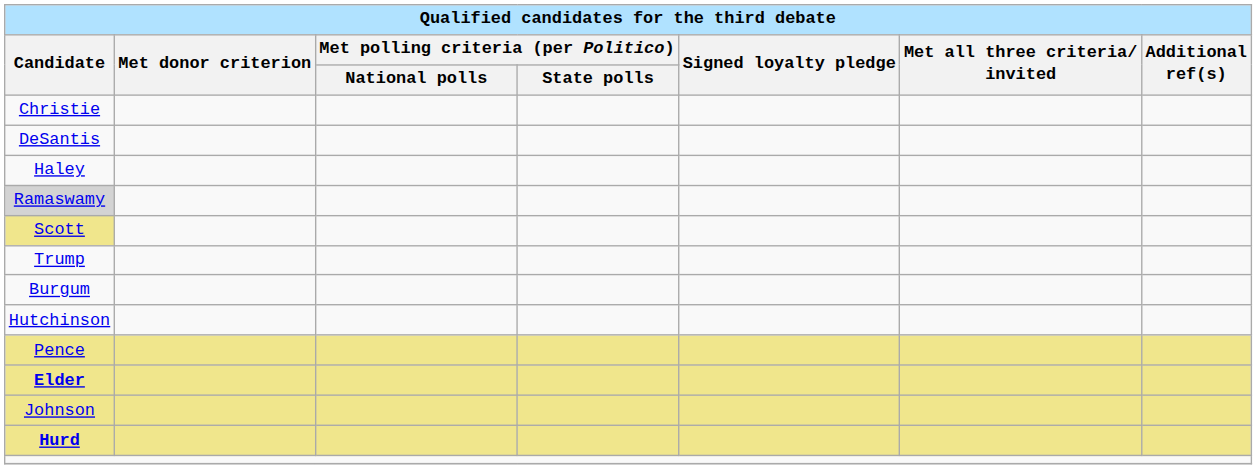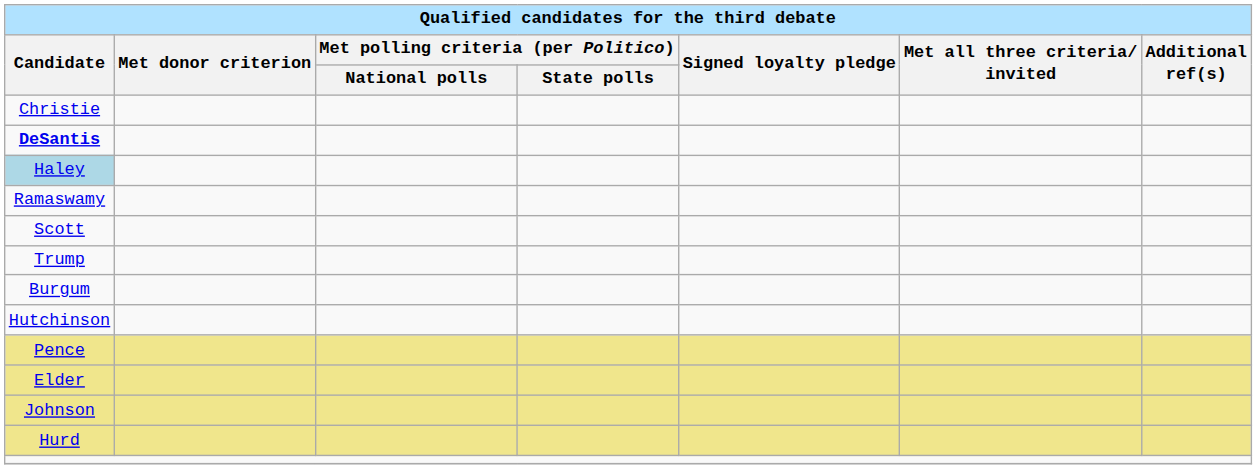(59, 140) normal -> (59, 140) bold
(59, 170) no background -> (59, 170) lightblue background
(59, 200) lightgrey background -> (59, 200) no background
(59, 230) khaki background -> (59, 230) no background
(59, 381) bold -> (59, 381) normal
(59, 441) bold -> (59, 441) normal
